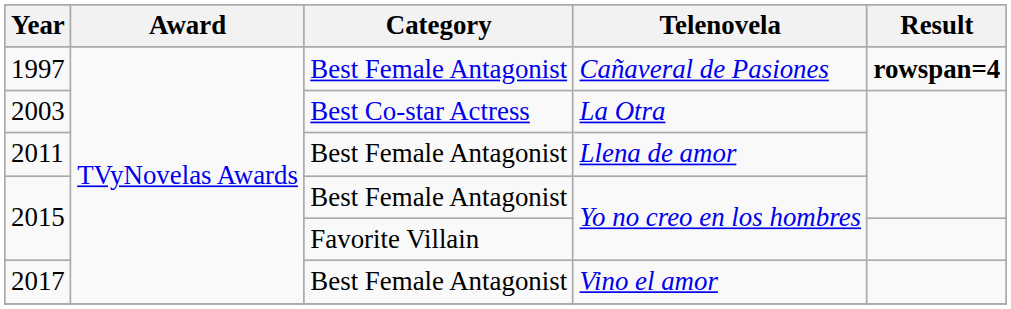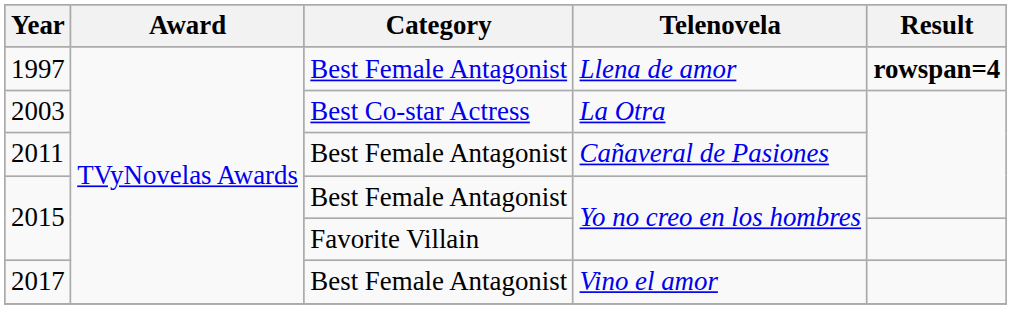(704, 68) Cañaveral de Pasiones -> (658, 68) Llena de amor
(658, 153) Llena de amor -> (704, 153) Cañaveral de Pasiones
